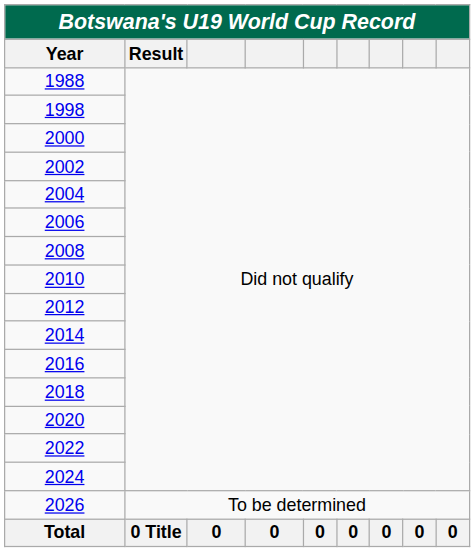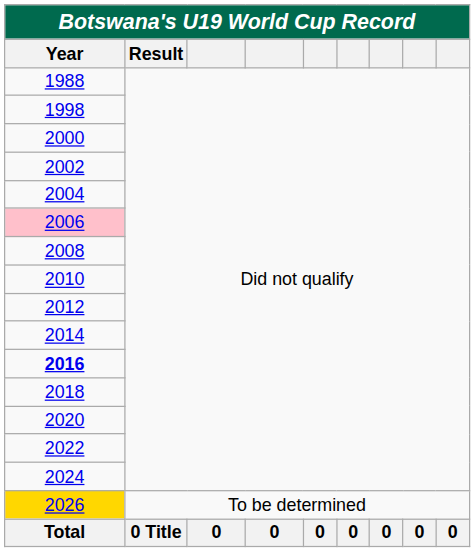(65, 223) no background -> (65, 223) pink background
(65, 364) normal -> (65, 364) bold
(65, 505) no background -> (65, 505) gold background
